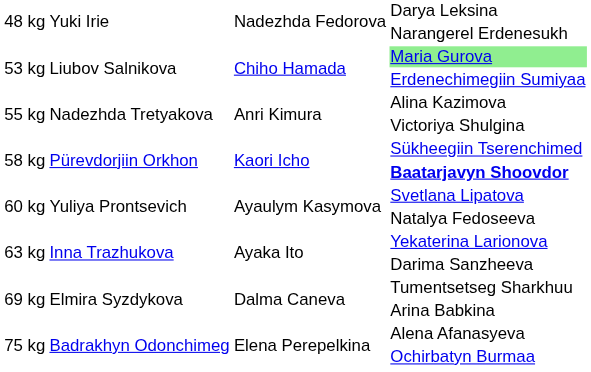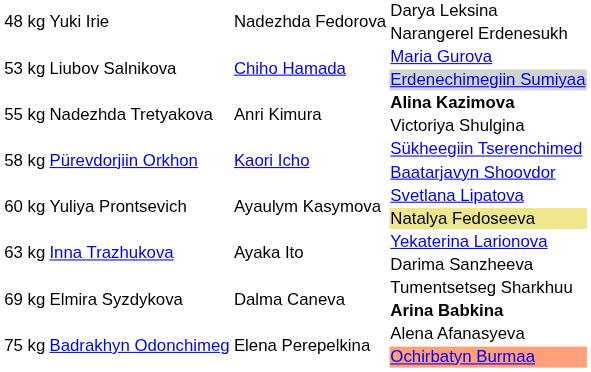(441, 56) lightgreen background -> (441, 56) no background
(488, 79) no background -> (488, 79) lightgrey background
(448, 102) normal -> (452, 102) bold
(479, 172) bold -> (473, 172) normal
(463, 218) no background -> (463, 218) khaki background
(443, 310) normal -> (447, 310) bold
(463, 357) no background -> (463, 357) lightsalmon background
